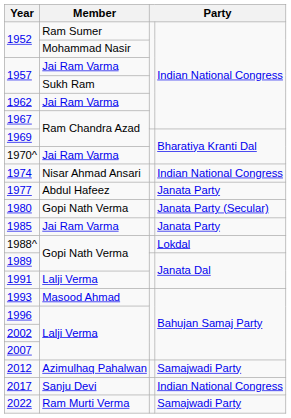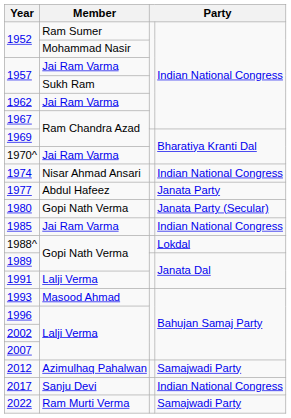(189, 226) Janata Party -> (220, 226) Indian National Congress
